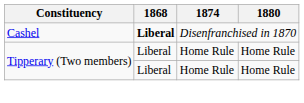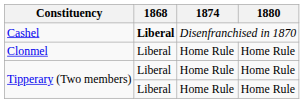+ row: (27, 51)
